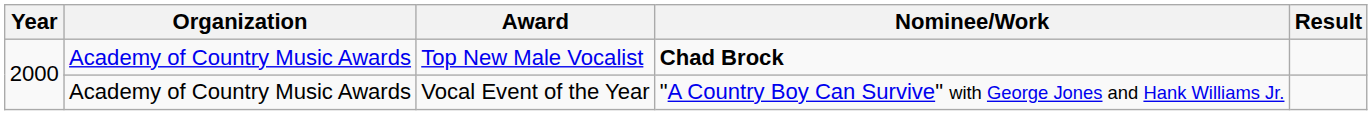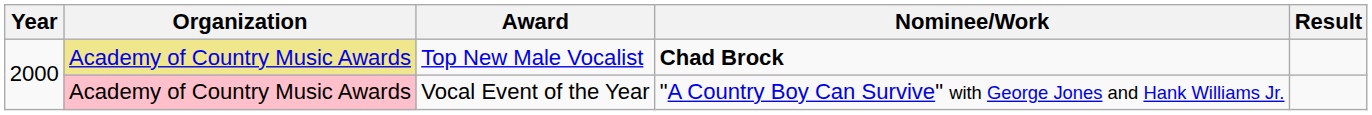(240, 57) no background -> (240, 57) khaki background
(240, 92) no background -> (240, 92) pink background
